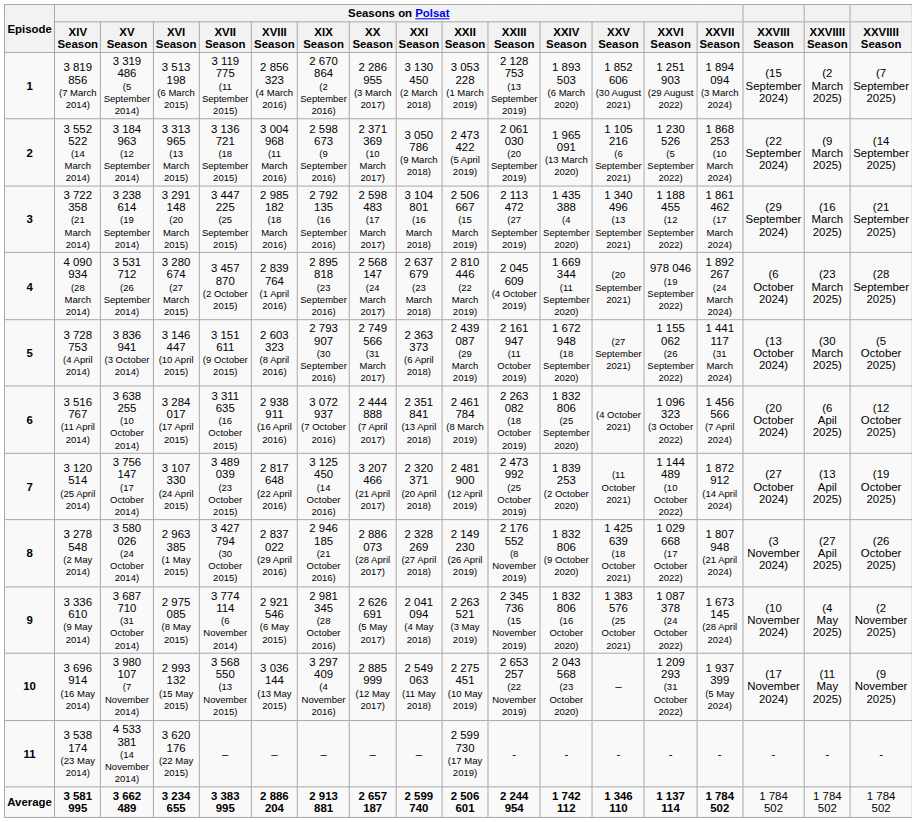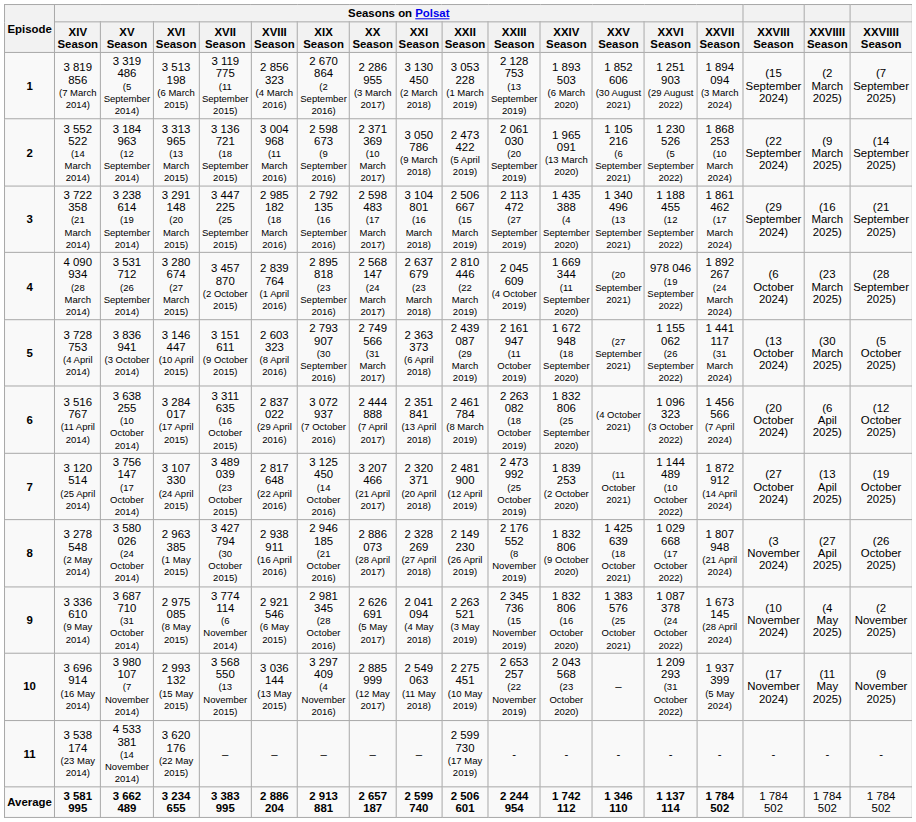(274, 420) 2 938 911 (16 April 2016) -> (274, 420) 2 837 022 (29 April 2016)
(274, 553) 2 837 022 (29 April 2016) -> (274, 553) 2 938 911 (16 April 2016)
